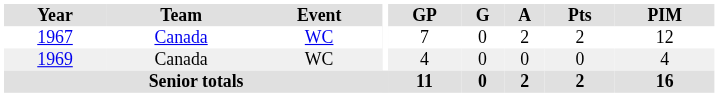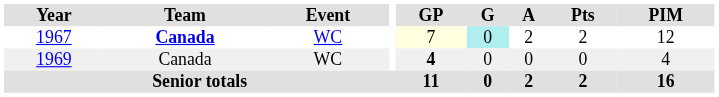(181, 37) normal -> (185, 37) bold
(424, 37) no background -> (431, 37) lightyellow background
(483, 37) no background -> (488, 37) paleturquoise background
(424, 59) normal -> (431, 59) bold
